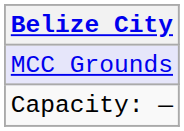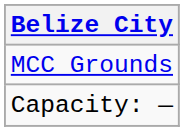(92, 65) lavender background -> (92, 65) no background
